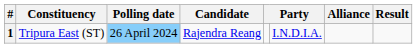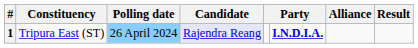(222, 33) no background -> (222, 33) lavender background
(297, 33) normal -> (298, 33) bold
